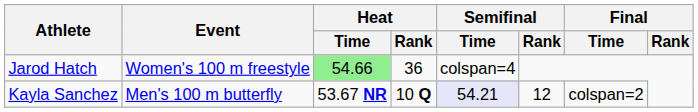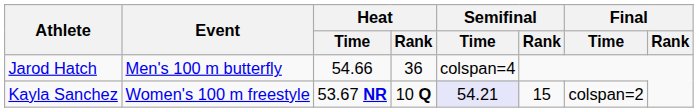(218, 68) Women's 100 m freestyle -> (204, 68) Men's 100 m butterfly
(352, 68) lightgreen background -> (352, 68) no background
(204, 94) Men's 100 m butterfly -> (218, 94) Women's 100 m freestyle
(542, 94) 12 -> (542, 94) 15
